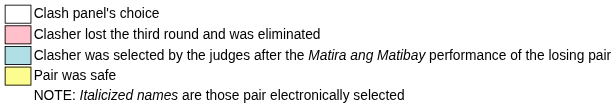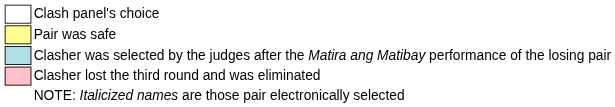rows swapped: (75, 76) <-> (177, 34)
